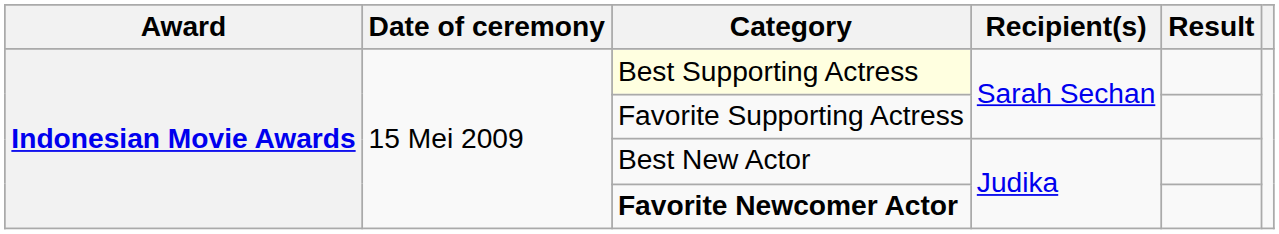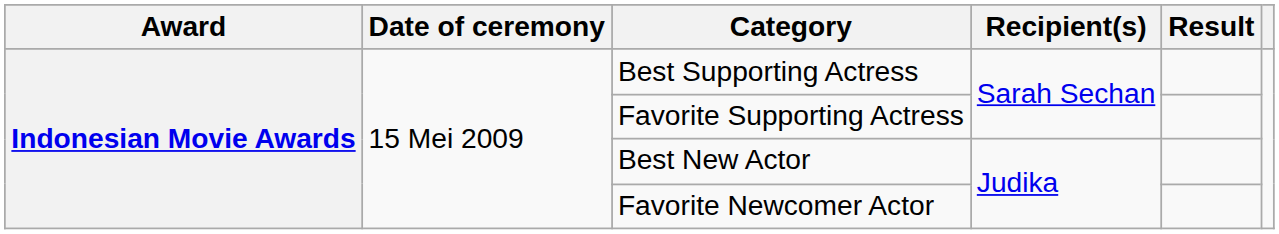(768, 71) lightyellow background -> (768, 71) no background
(788, 205) bold -> (776, 205) normal
